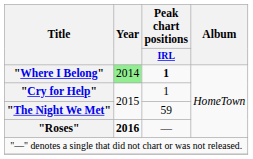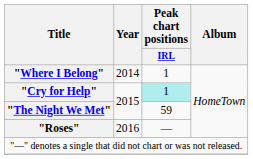(128, 73) lightgreen background -> (128, 73) no background
(166, 73) bold -> (166, 73) normal
(166, 92) no background -> (166, 92) paleturquoise background
(128, 128) bold -> (128, 128) normal
